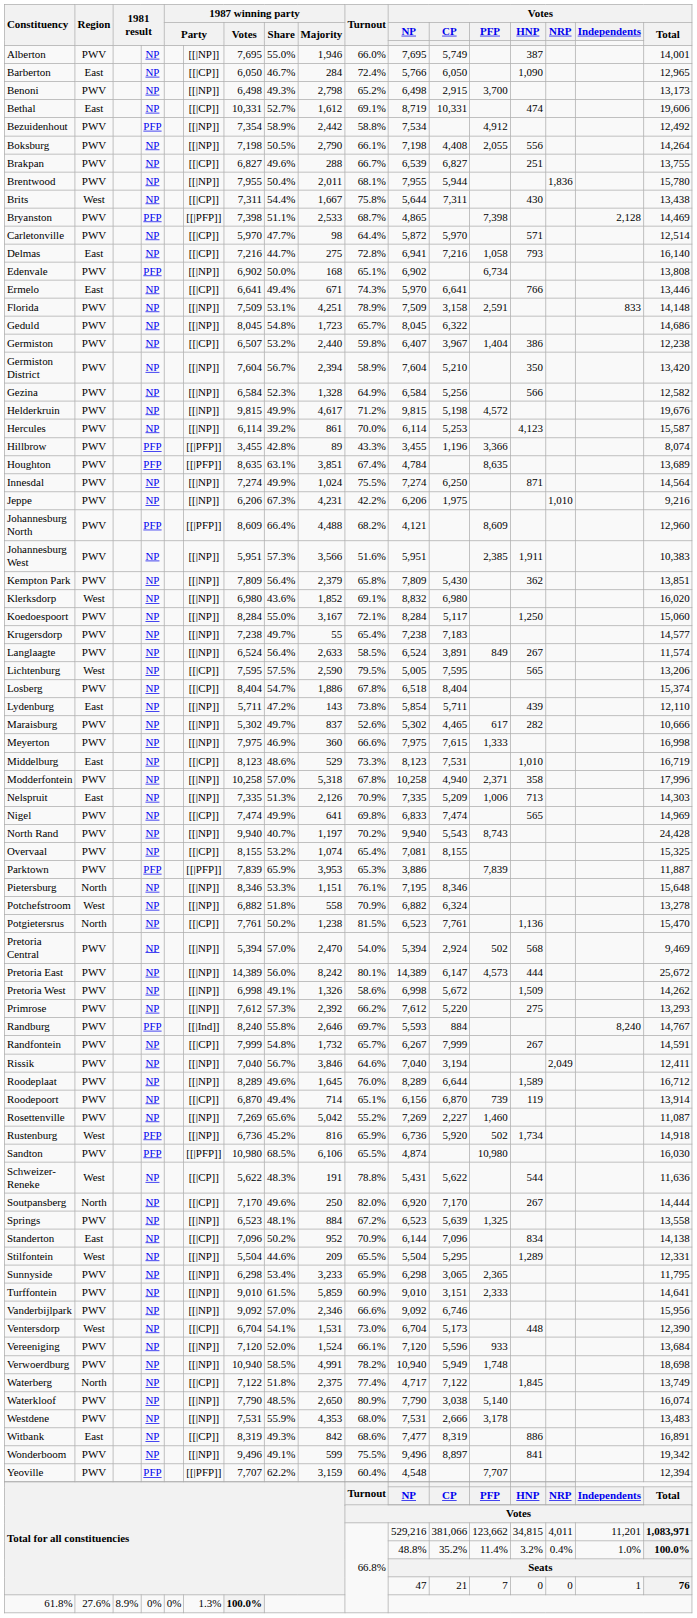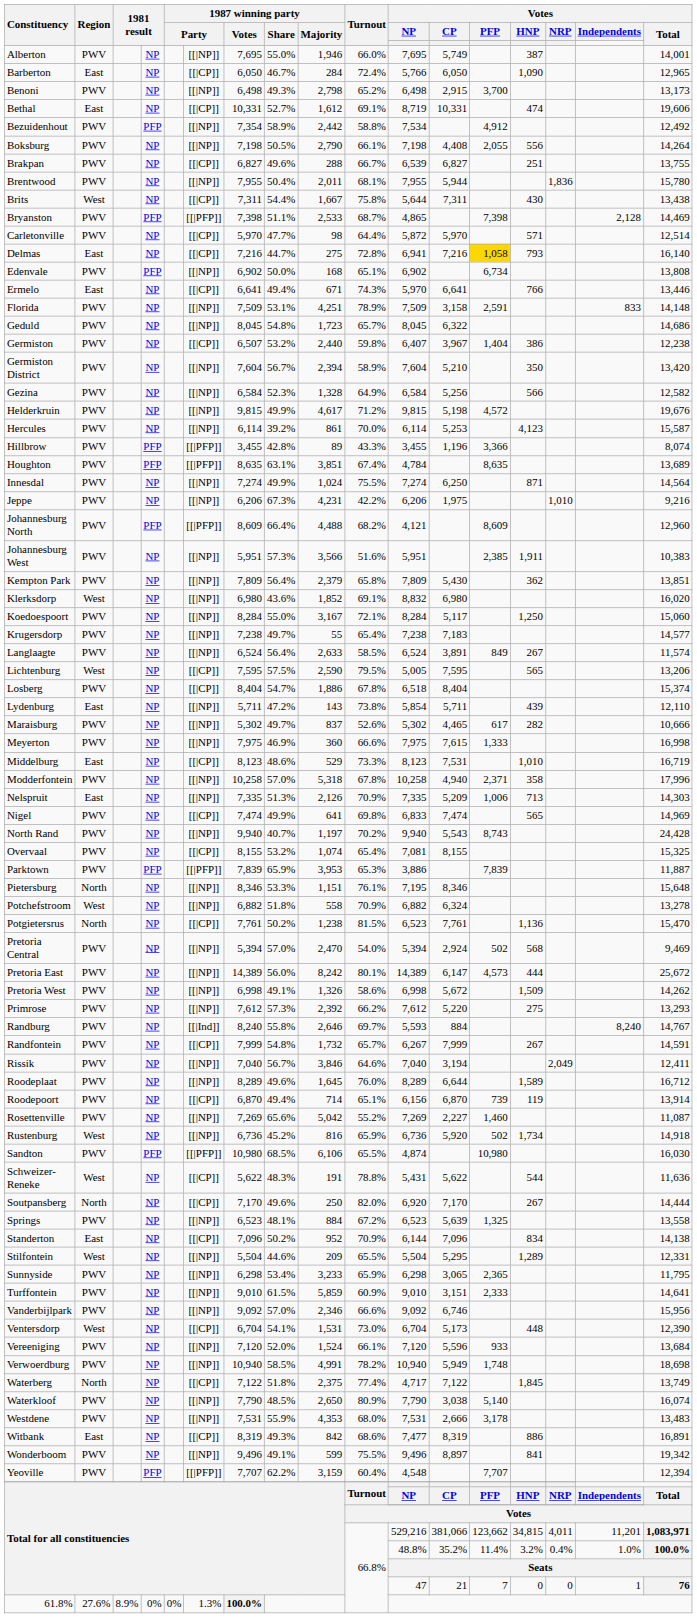(495, 253) no background -> (495, 253) gold background
(152, 1027) PFP -> (152, 1027) NP
(152, 1135) PFP -> (152, 1135) NP
